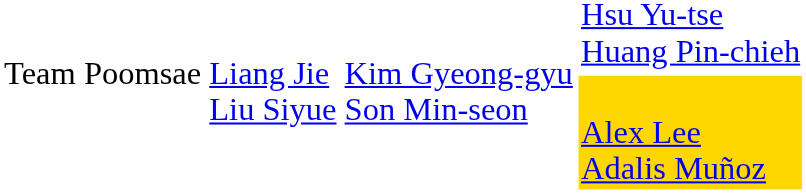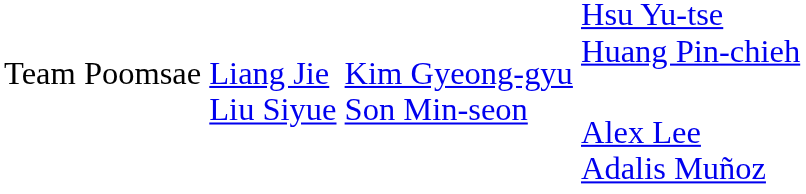(673, 150) gold background -> (673, 150) no background
